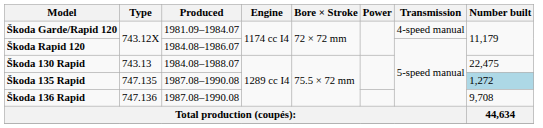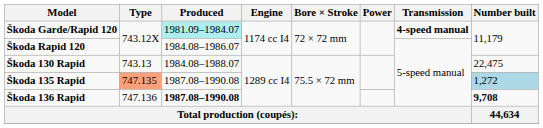(202, 30) no background -> (202, 30) paleturquoise background
(431, 30) normal -> (433, 30) bold
(139, 81) no background -> (139, 81) lightsalmon background
(202, 98) normal -> (202, 98) bold
(481, 98) normal -> (486, 98) bold
